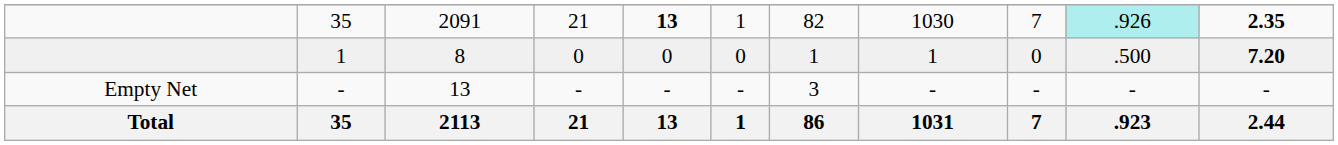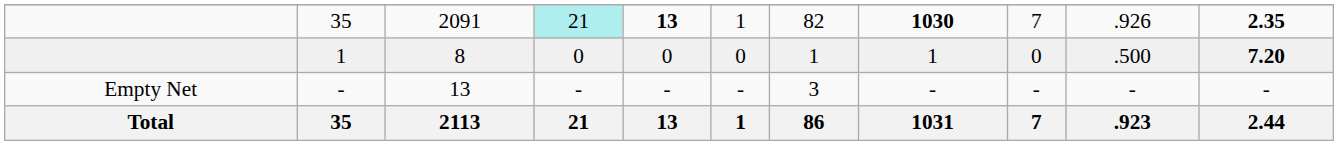(579, 21) no background -> (579, 21) paleturquoise background
(933, 21) normal -> (933, 21) bold
(1132, 21) paleturquoise background -> (1132, 21) no background
